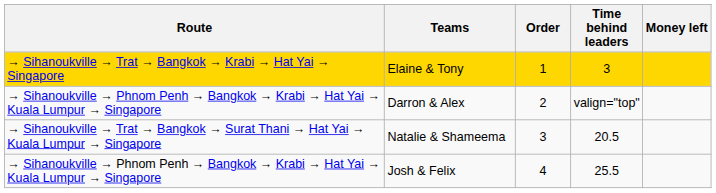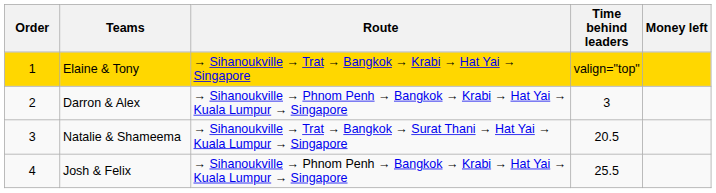columns swapped: (543, 28) <-> (194, 28)
(607, 69) 3 -> (607, 69) valign="top"
(607, 103) valign="top" -> (607, 103) 3
